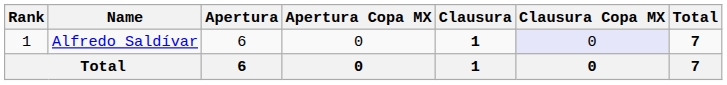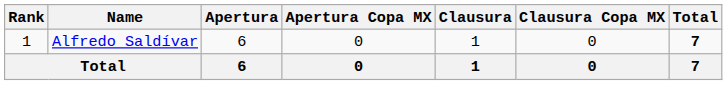(475, 42) bold -> (475, 42) normal
(592, 42) lavender background -> (592, 42) no background
